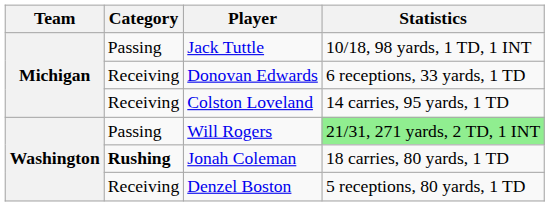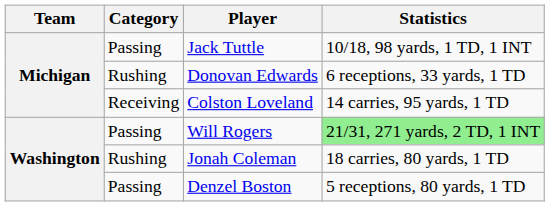(144, 74) Receiving -> (137, 74) Rushing
(139, 158) bold -> (137, 158) normal
(144, 186) Receiving -> (135, 186) Passing
